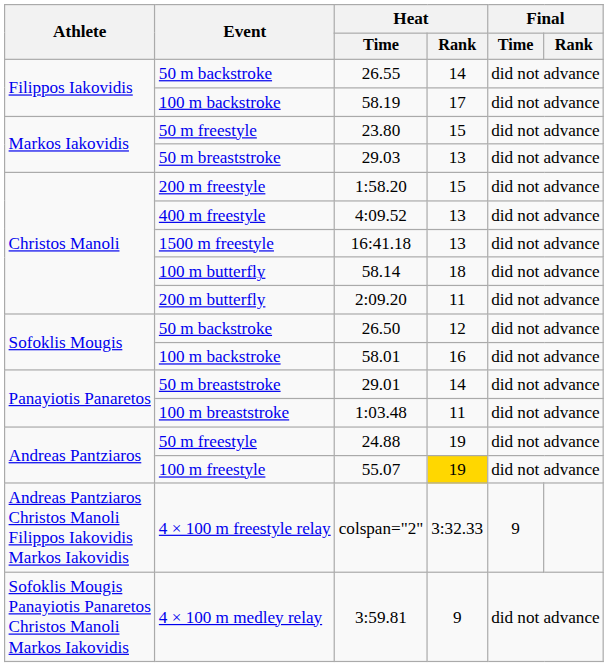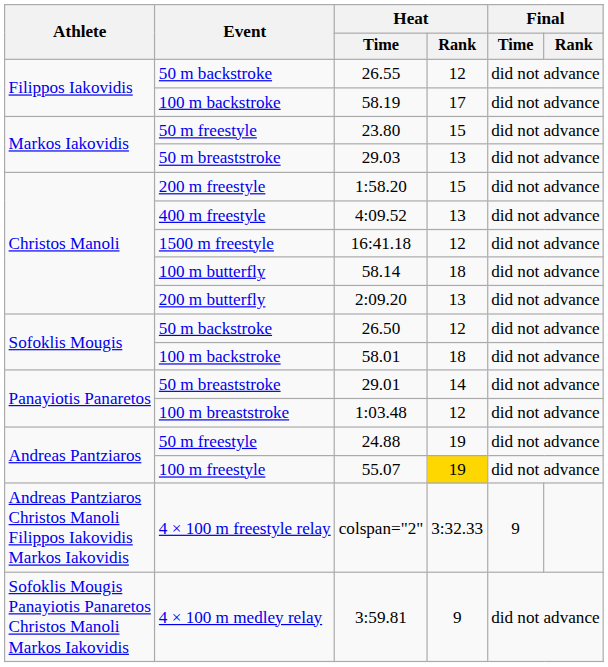(457, 74) 14 -> (457, 74) 12
(457, 243) 13 -> (457, 243) 12
(457, 300) 11 -> (457, 300) 13
(457, 356) 16 -> (457, 356) 18
(457, 413) 11 -> (457, 413) 12
